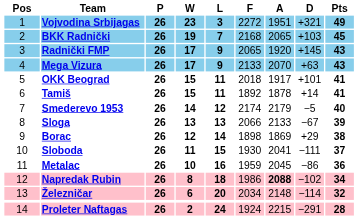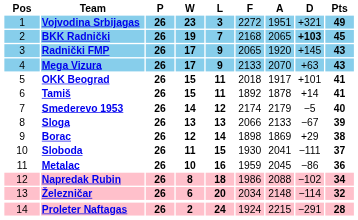(310, 36) normal -> (310, 36) bold
(280, 179) bold -> (280, 179) normal
